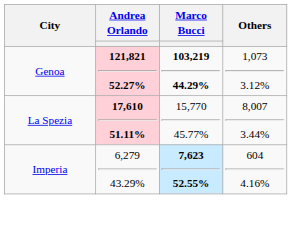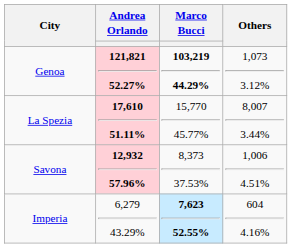+ row: (50, 170)
